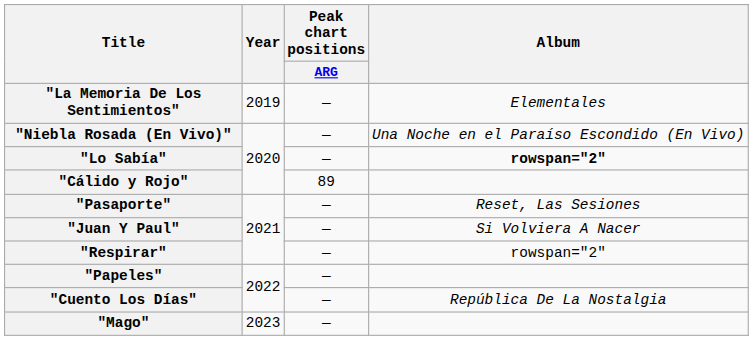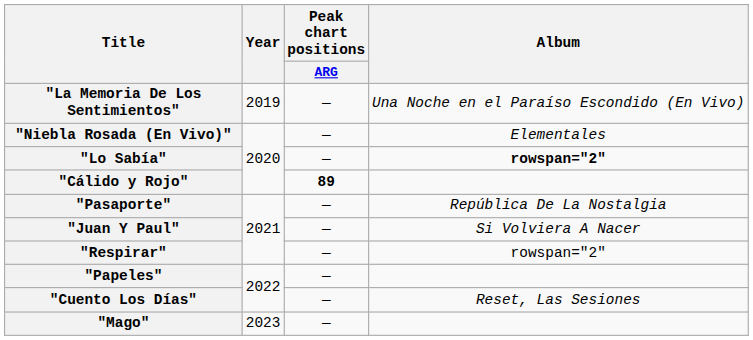(558, 103) Elementales -> (558, 103) Una Noche en el Paraíso Escondido (En Vivo)
(558, 135) Una Noche en el Paraíso Escondido (En Vivo) -> (558, 135) Elementales
(326, 182) normal -> (326, 182) bold
(558, 206) Reset, Las Sesiones -> (558, 206) República De La Nostalgia
(558, 300) República De La Nostalgia -> (558, 300) Reset, Las Sesiones
